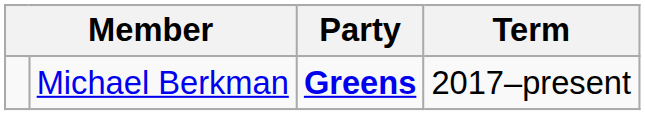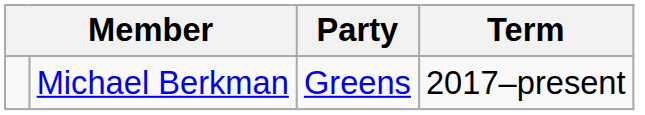(360, 82) bold -> (357, 82) normal
